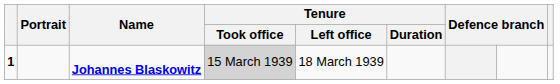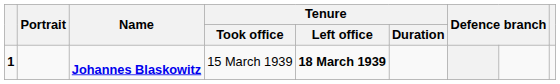(250, 62) lightgrey background -> (250, 62) no background
(341, 62) normal -> (342, 62) bold
